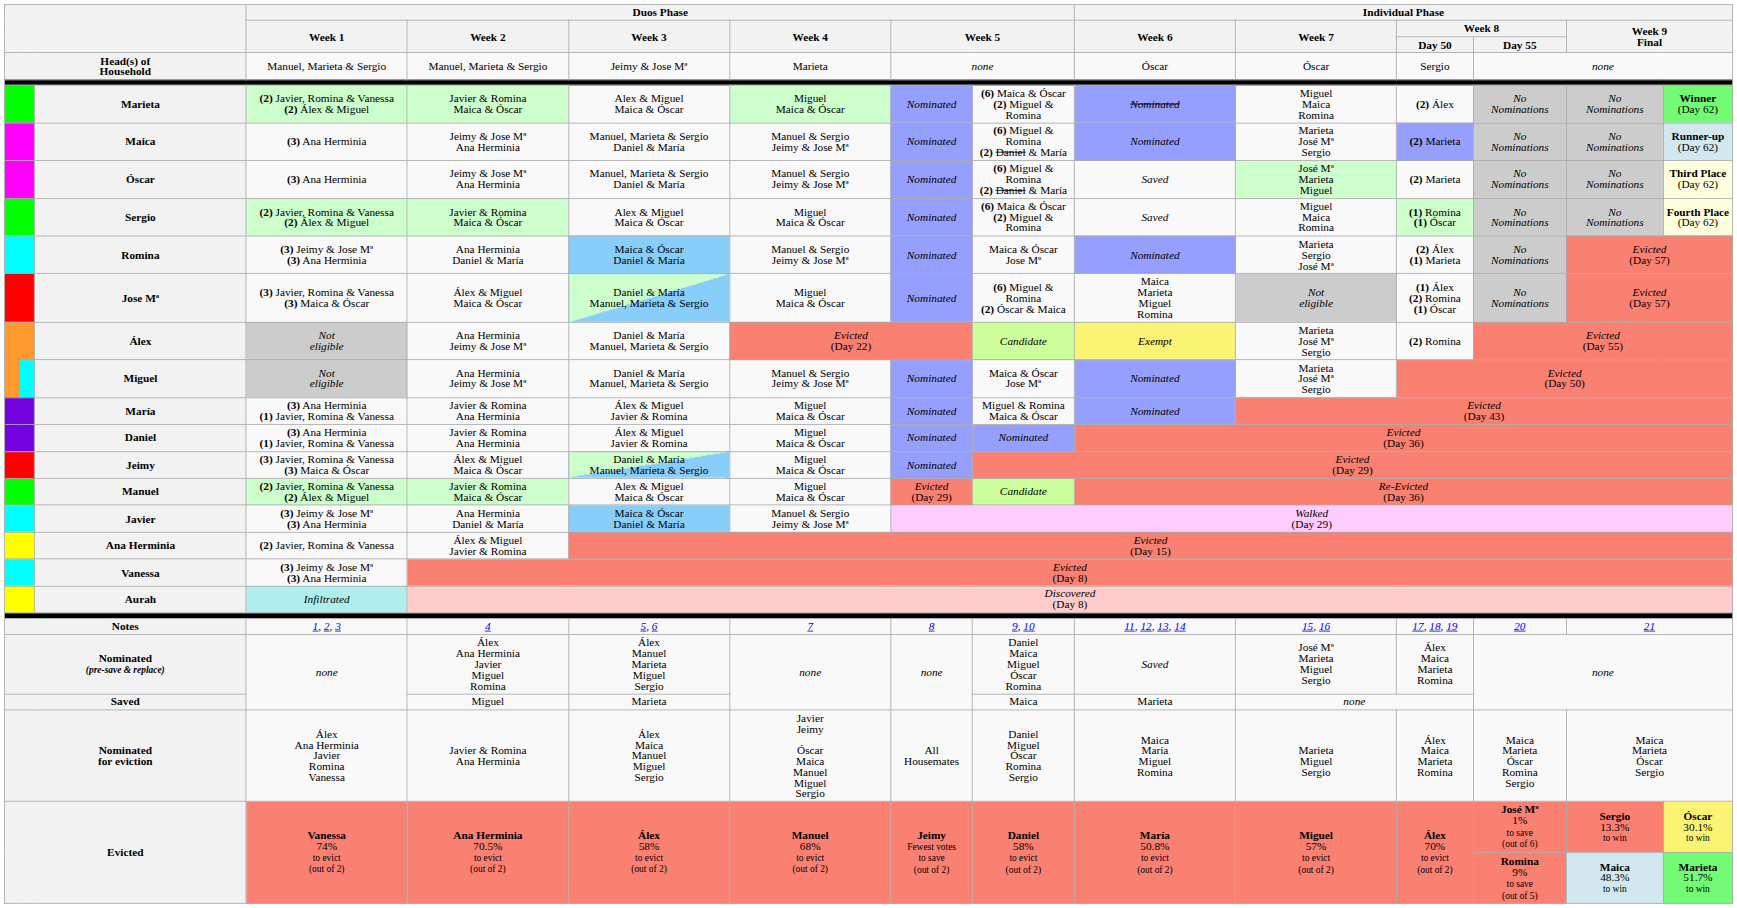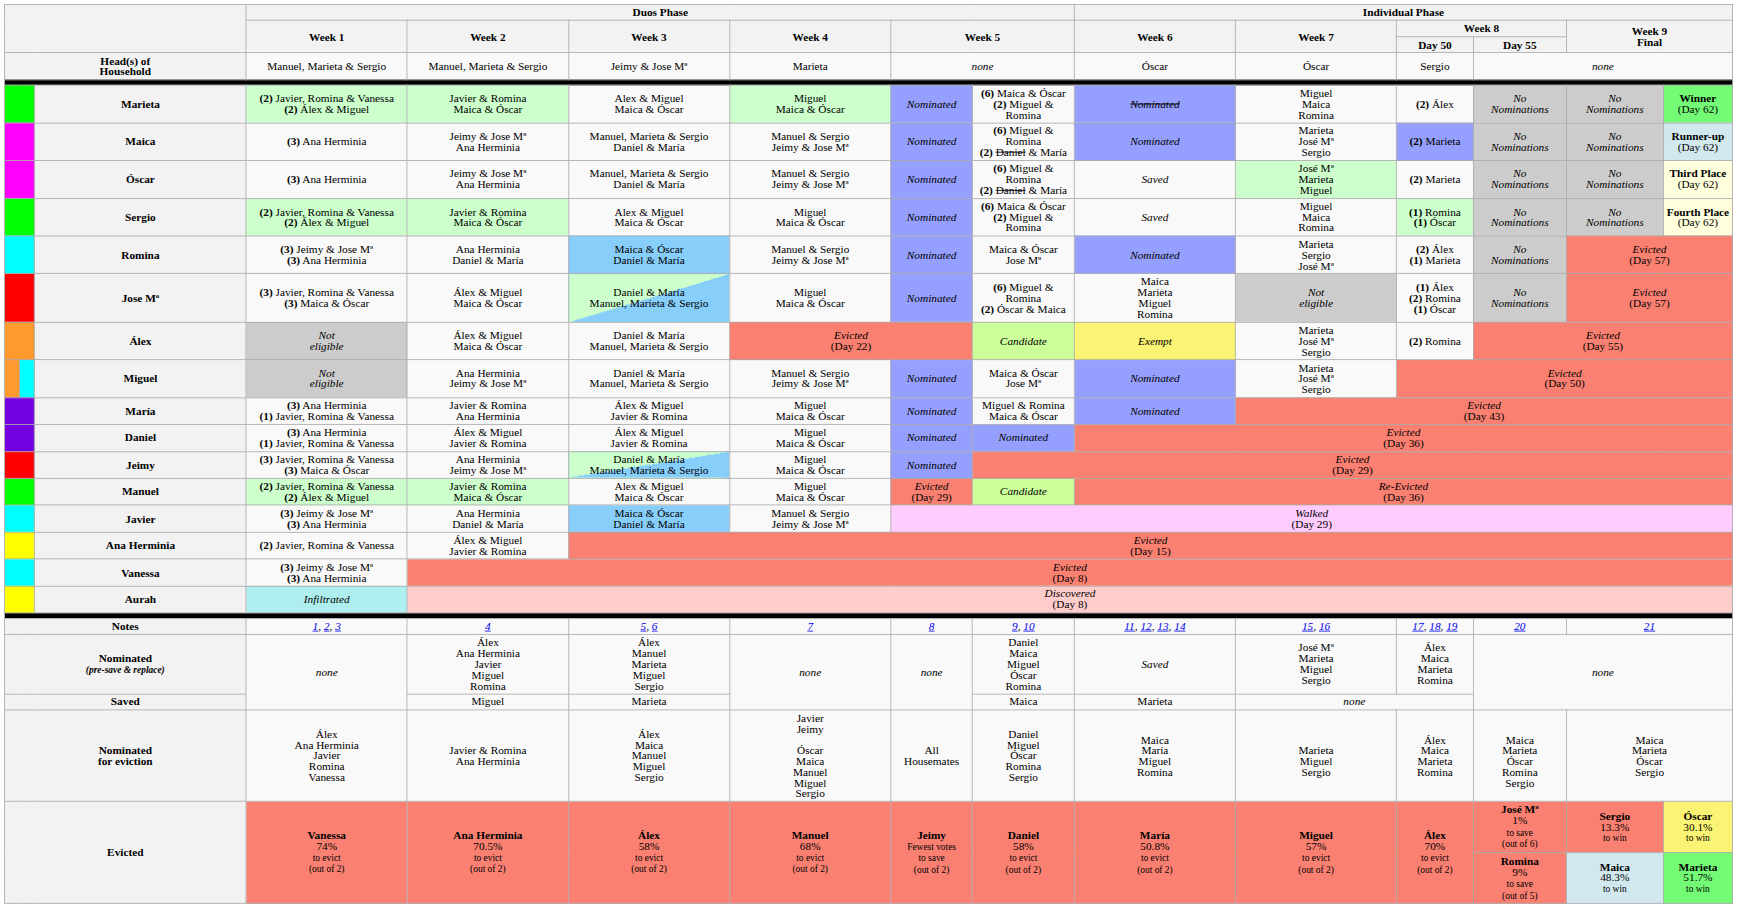(488, 341) Ana Herminia Jeimy & Jose Mª -> (488, 341) Álex & Miguel Maica & Óscar
(488, 438) Javier & Romina Ana Herminia -> (488, 438) Álex & Miguel Javier & Romina
(488, 464) Álex & Miguel Maica & Óscar -> (488, 464) Ana Herminia Jeimy & Jose Mª
